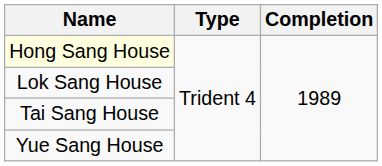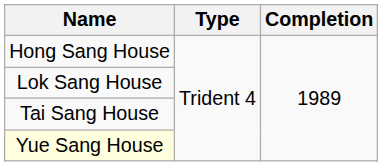(90, 51) lightyellow background -> (90, 51) no background
(90, 144) no background -> (90, 144) lightyellow background
